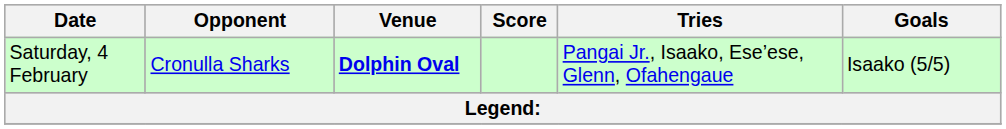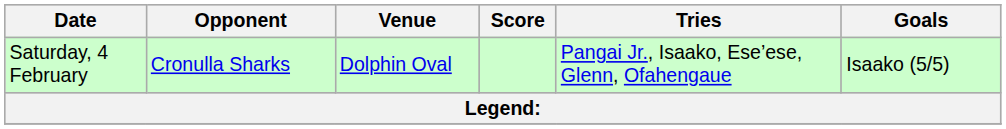(399, 65) bold -> (396, 65) normal
